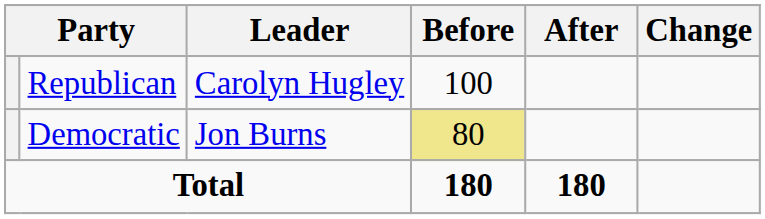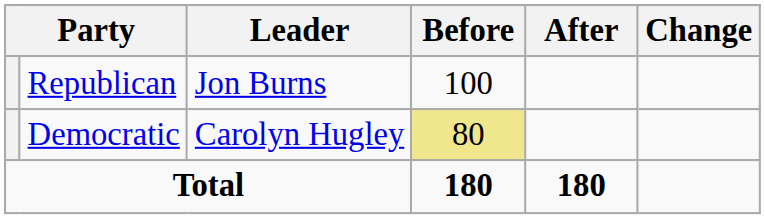(300, 82) Carolyn Hugley -> (261, 82) Jon Burns
(261, 133) Jon Burns -> (300, 133) Carolyn Hugley
